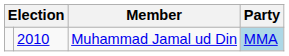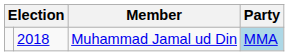(33, 39) 2010 -> (33, 39) 2018
